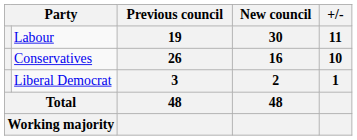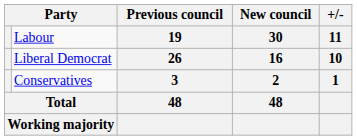(53, 59) Conservatives -> (63, 59) Liberal Democrat
(63, 80) Liberal Democrat -> (53, 80) Conservatives
